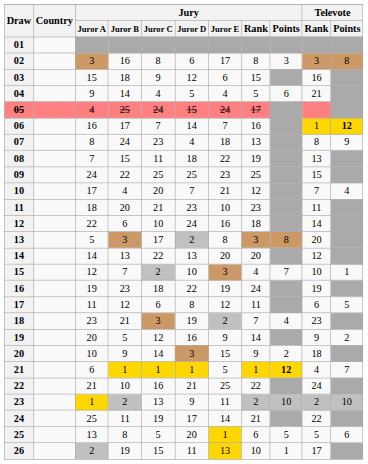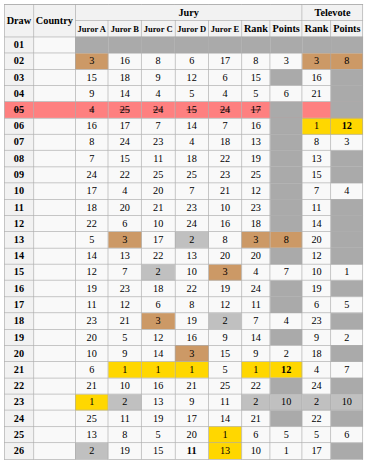(347, 142) 9 -> (347, 142) 3
(192, 451) normal -> (192, 451) bold
